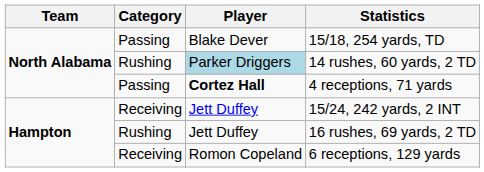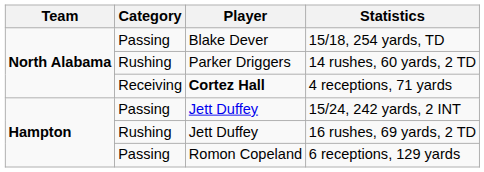(240, 62) lightblue background -> (240, 62) no background
(144, 85) Passing -> (150, 85) Receiving
(150, 108) Receiving -> (144, 108) Passing
(150, 155) Receiving -> (144, 155) Passing
